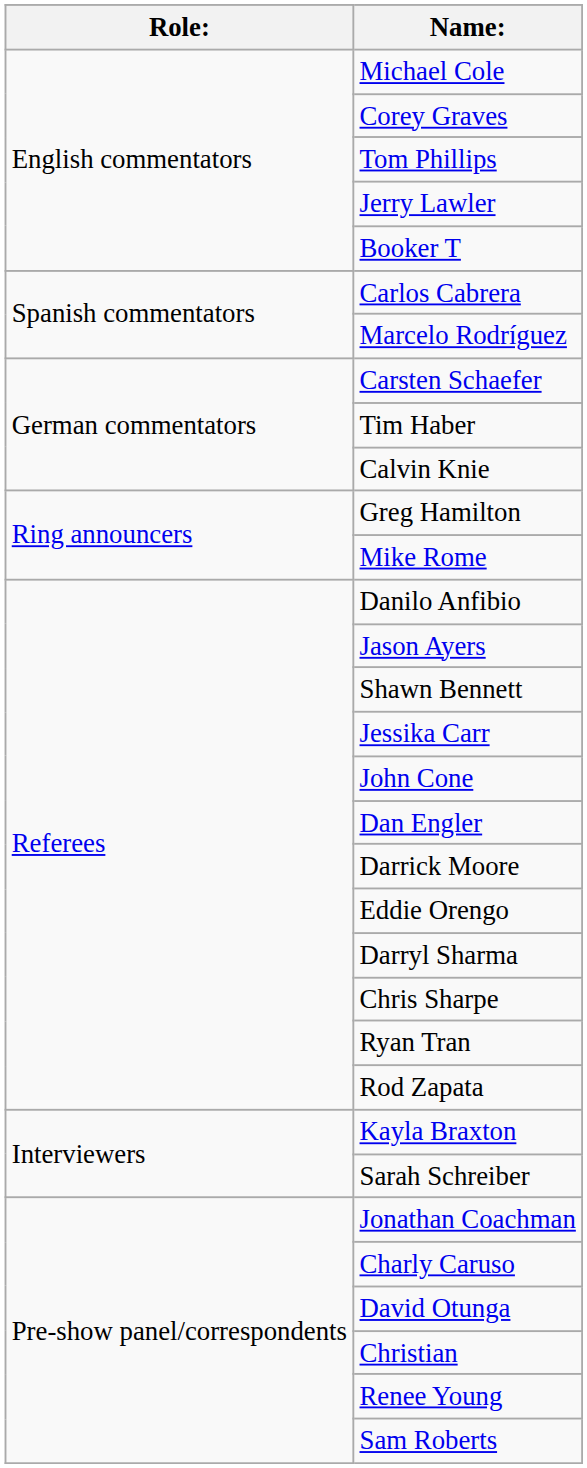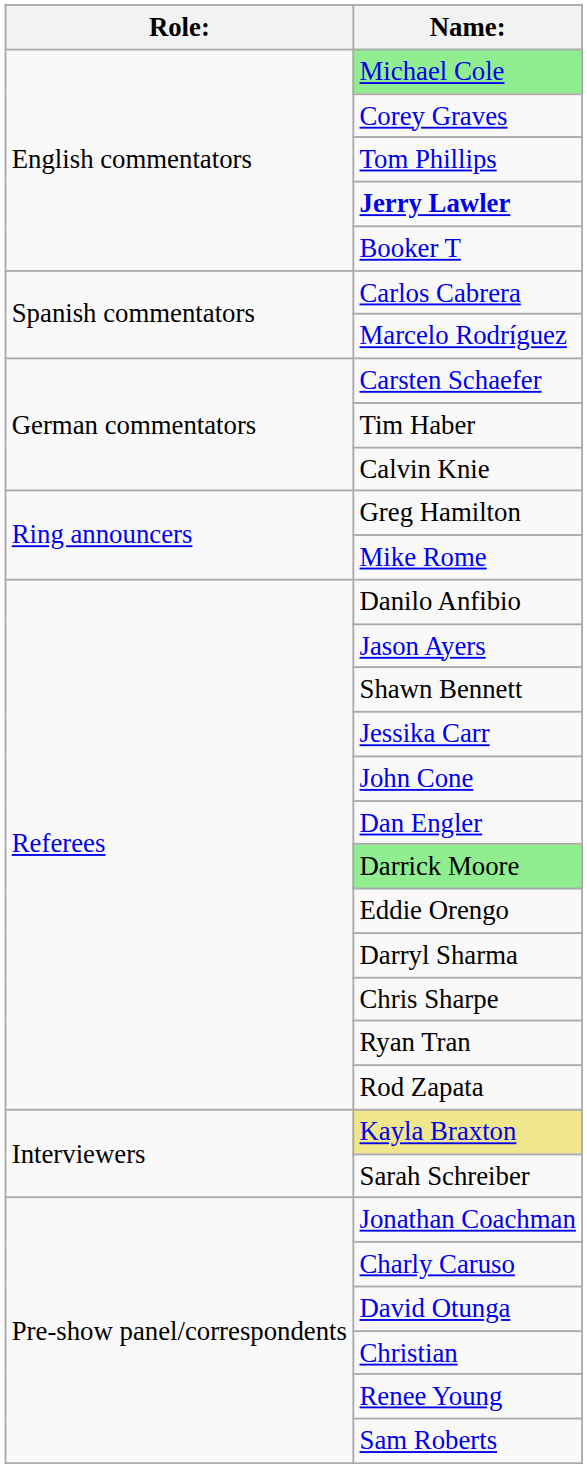(432, 71) no background -> (432, 71) lightgreen background
(428, 203) normal -> (435, 203) bold
(439, 866) no background -> (439, 866) lightgreen background
(438, 1131) no background -> (438, 1131) khaki background
